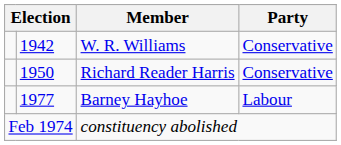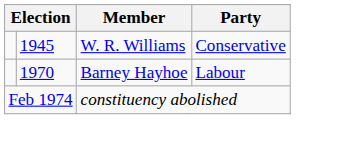(37, 45) 1942 -> (37, 45) 1945
- row: (158, 72)
(37, 99) 1977 -> (37, 72) 1970
